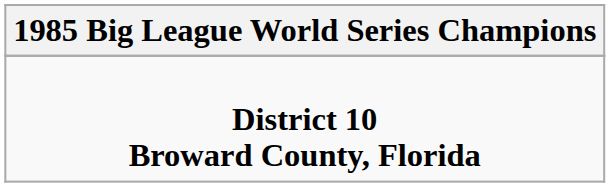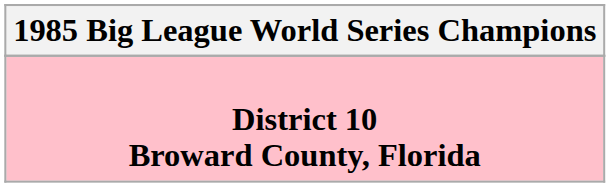(305, 136) no background -> (305, 136) pink background
